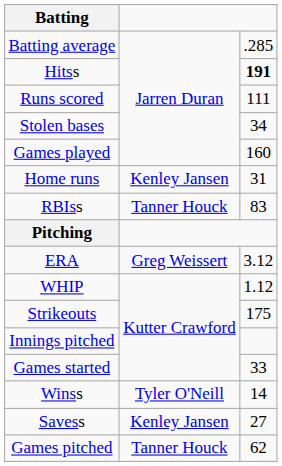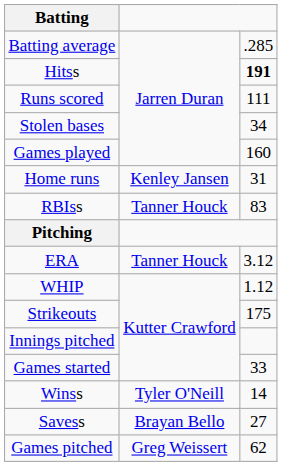(179, 260) Greg Weissert -> (179, 260) Tanner Houck
(179, 421) Kenley Jansen -> (179, 421) Brayan Bello
(179, 448) Tanner Houck -> (179, 448) Greg Weissert
